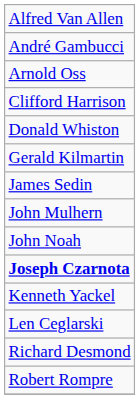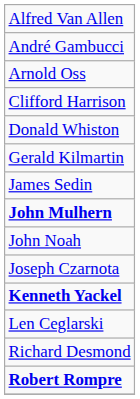(56, 213) normal -> (60, 213) bold
(69, 268) bold -> (64, 268) normal
(62, 296) normal -> (65, 296) bold
(61, 380) normal -> (65, 380) bold
